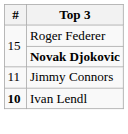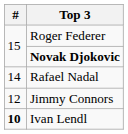+ row: (64, 77)
(14, 77) 11 -> (14, 98) 12
